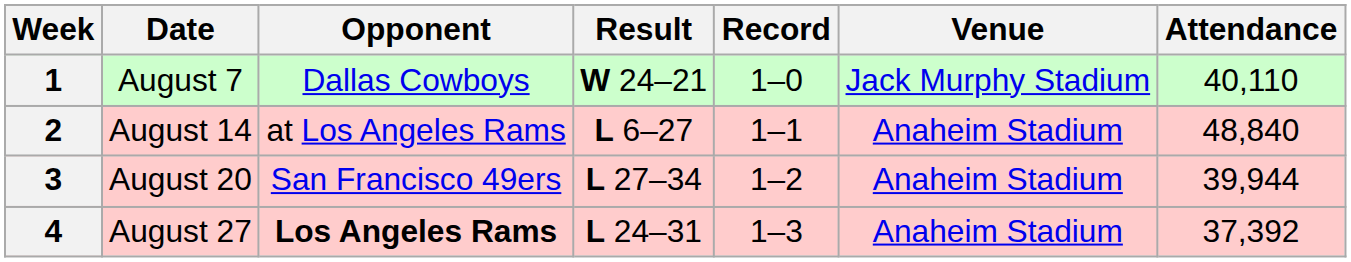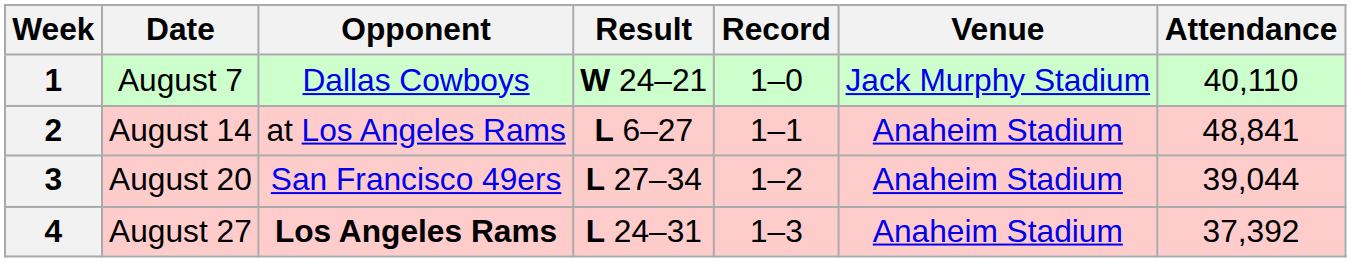(1251, 130) 48,840 -> (1251, 130) 48,841
(1251, 180) 39,944 -> (1251, 180) 39,044
